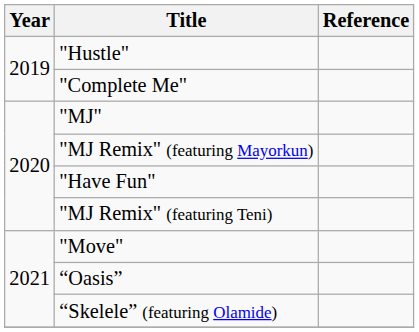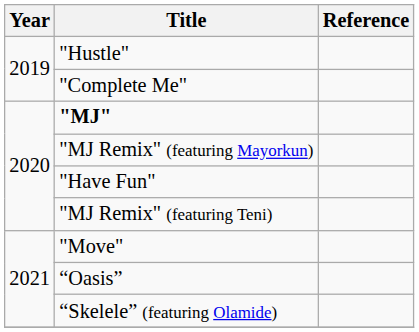(81, 117) normal -> (85, 117) bold
